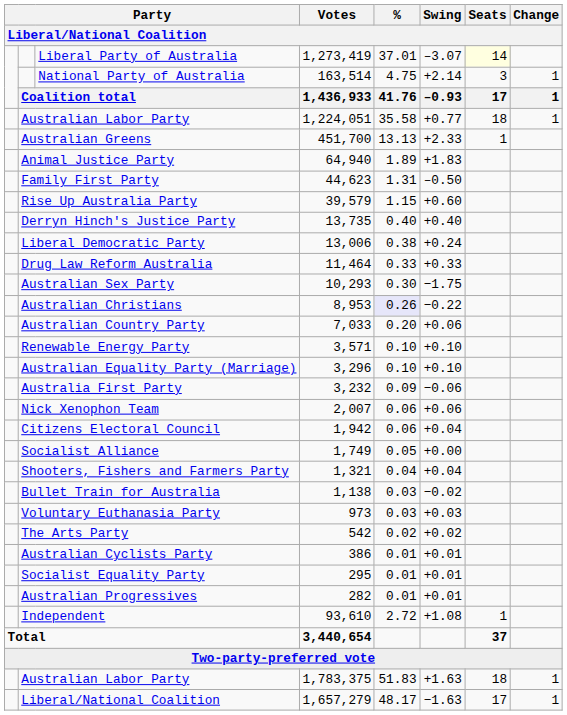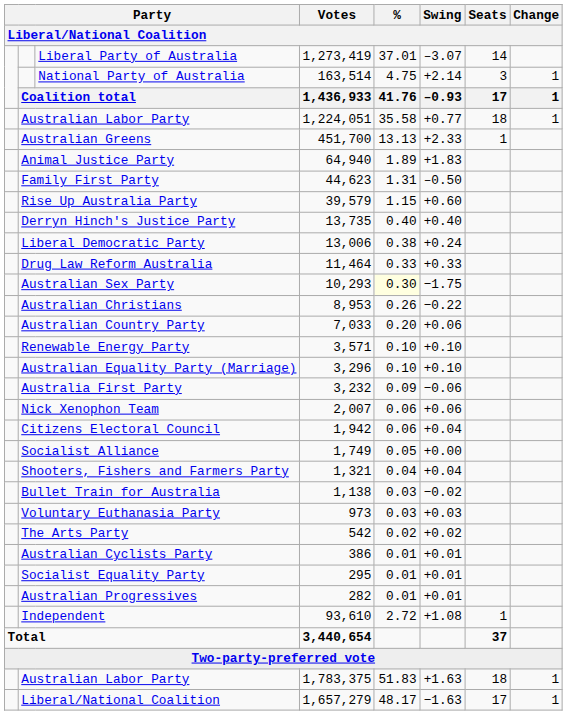(500, 56) lightyellow background -> (500, 56) no background
(401, 285) no background -> (401, 285) lightyellow background
(401, 306) lavender background -> (401, 306) no background
